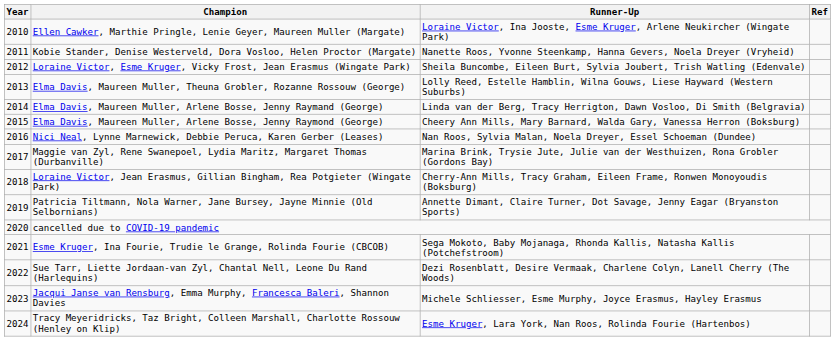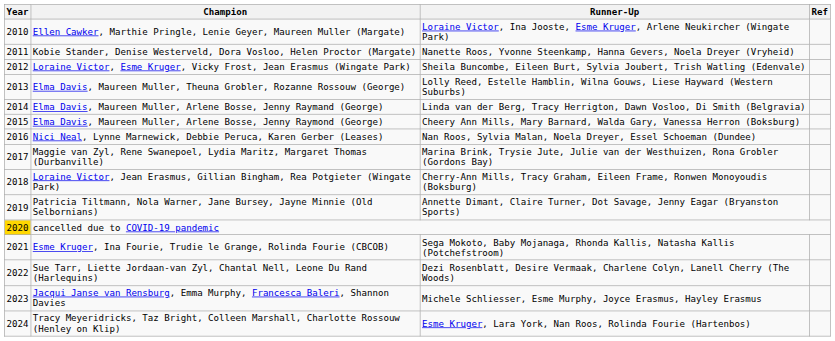(17, 227) no background -> (17, 227) gold background
